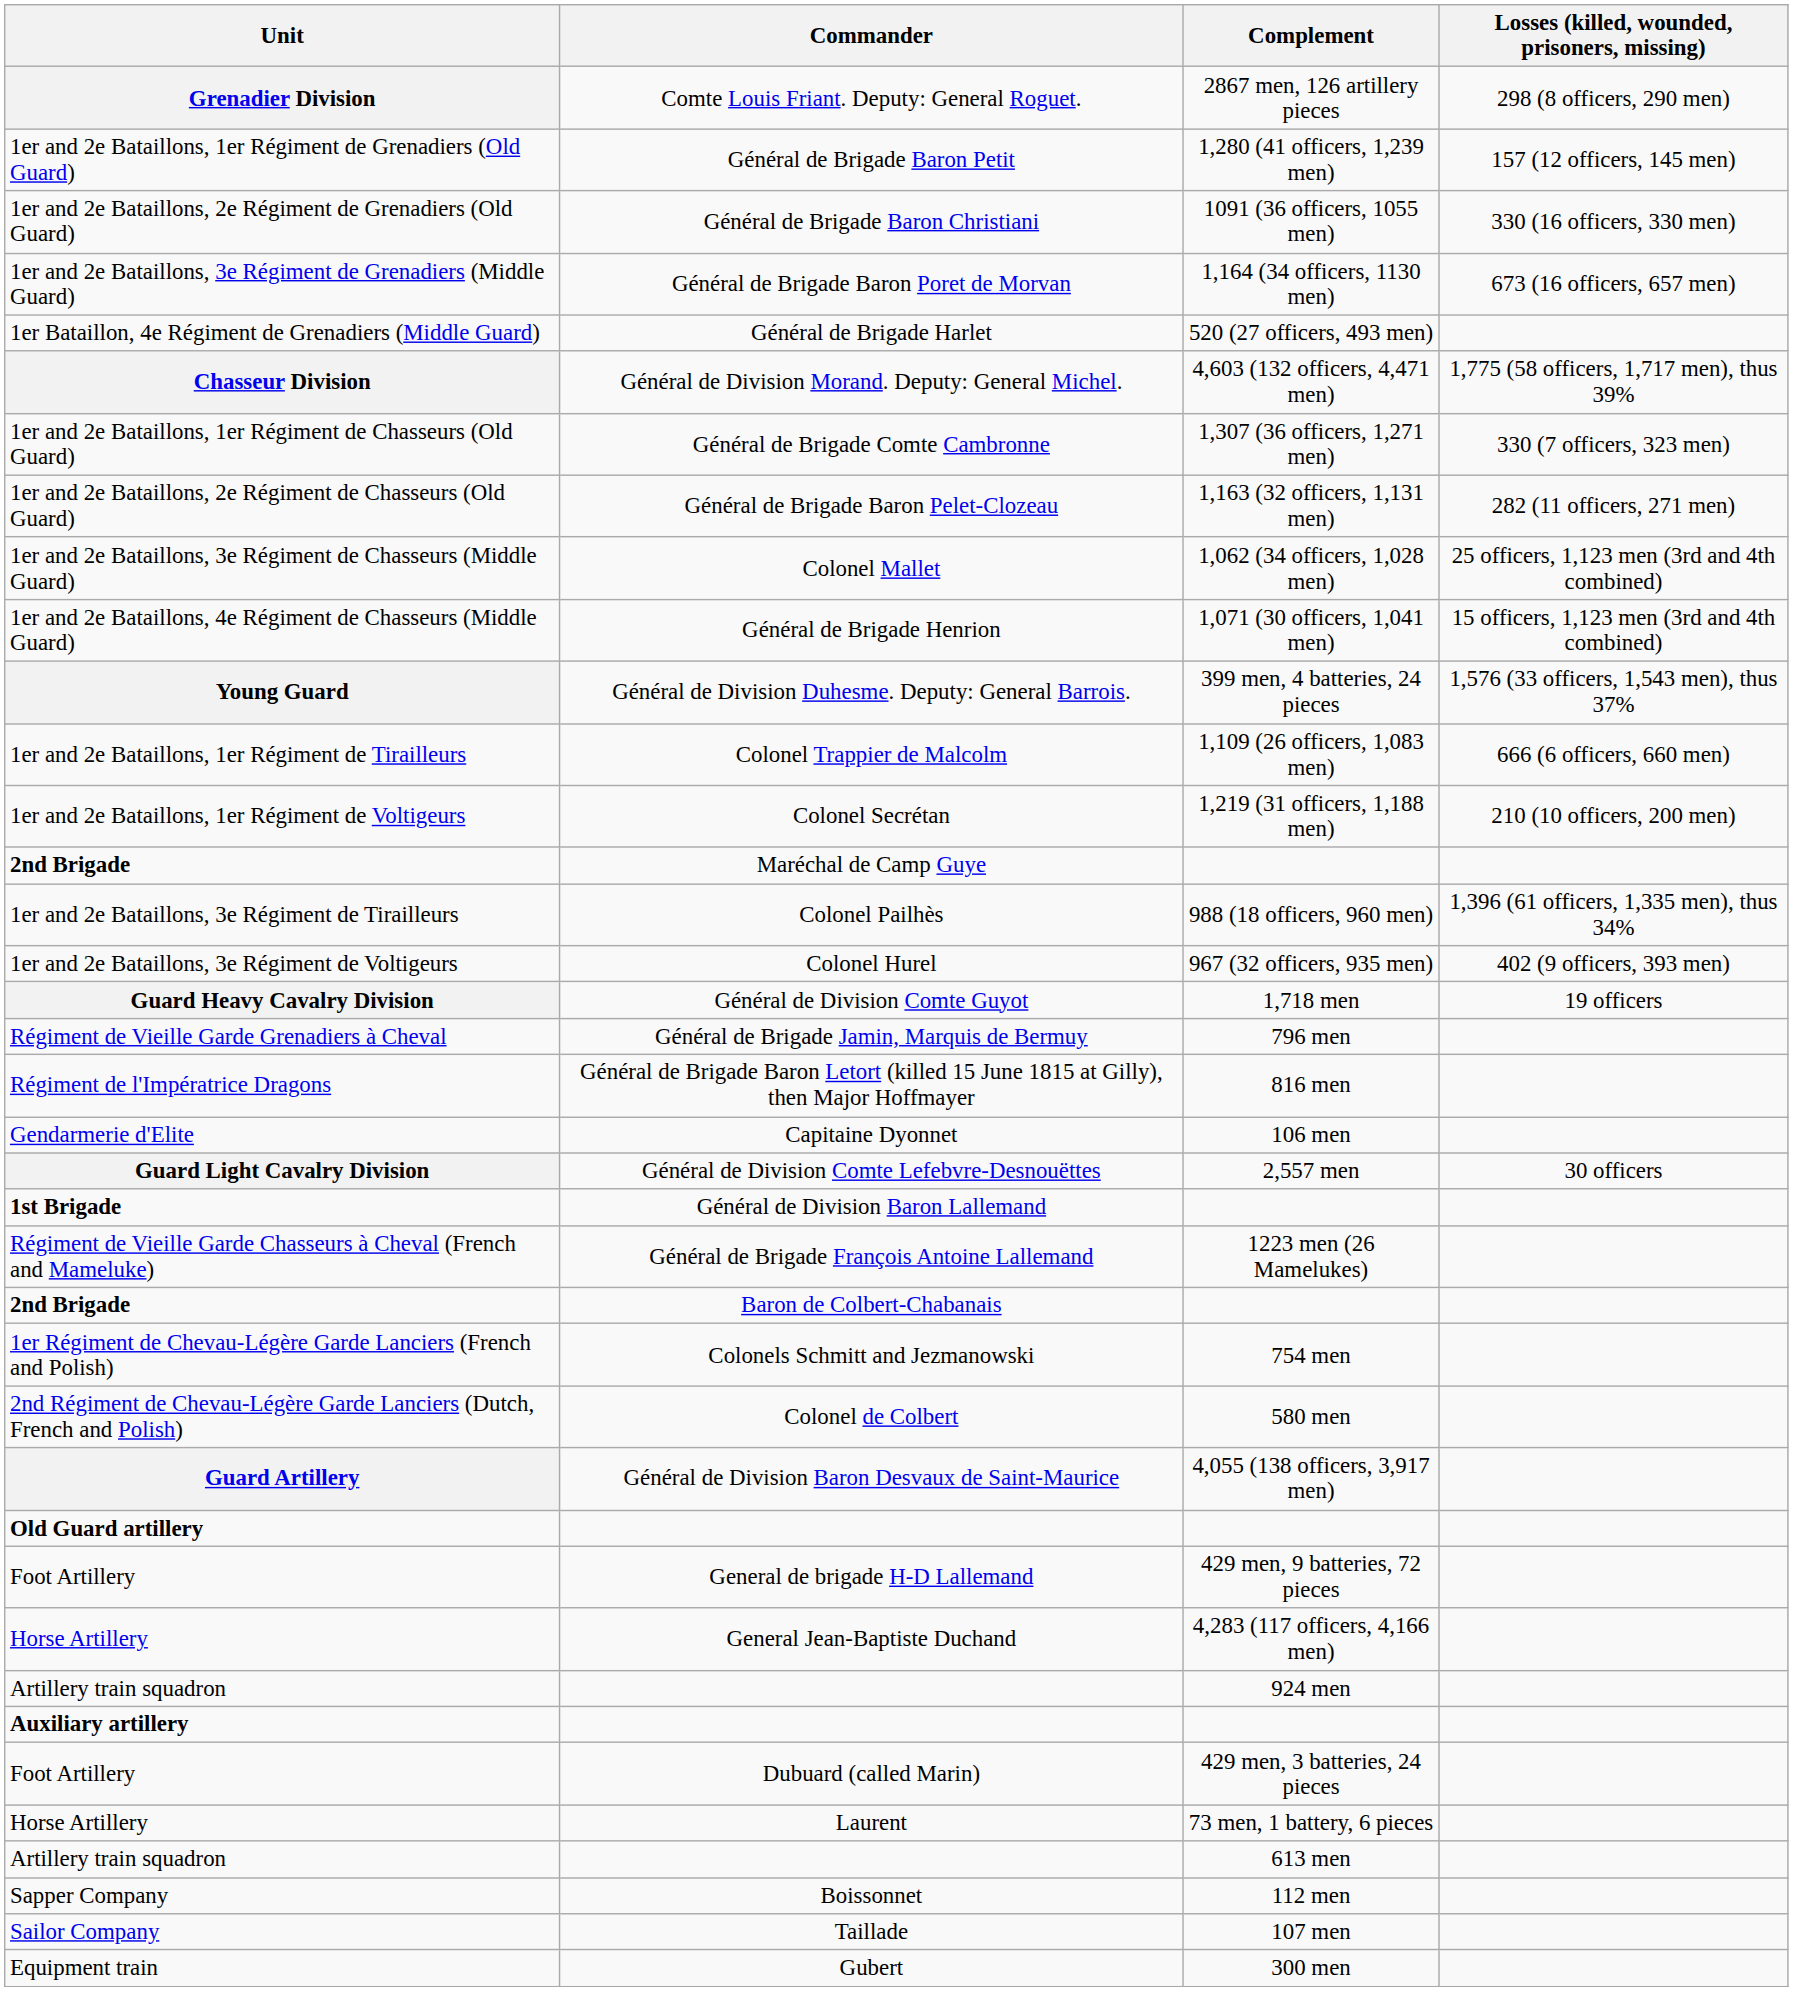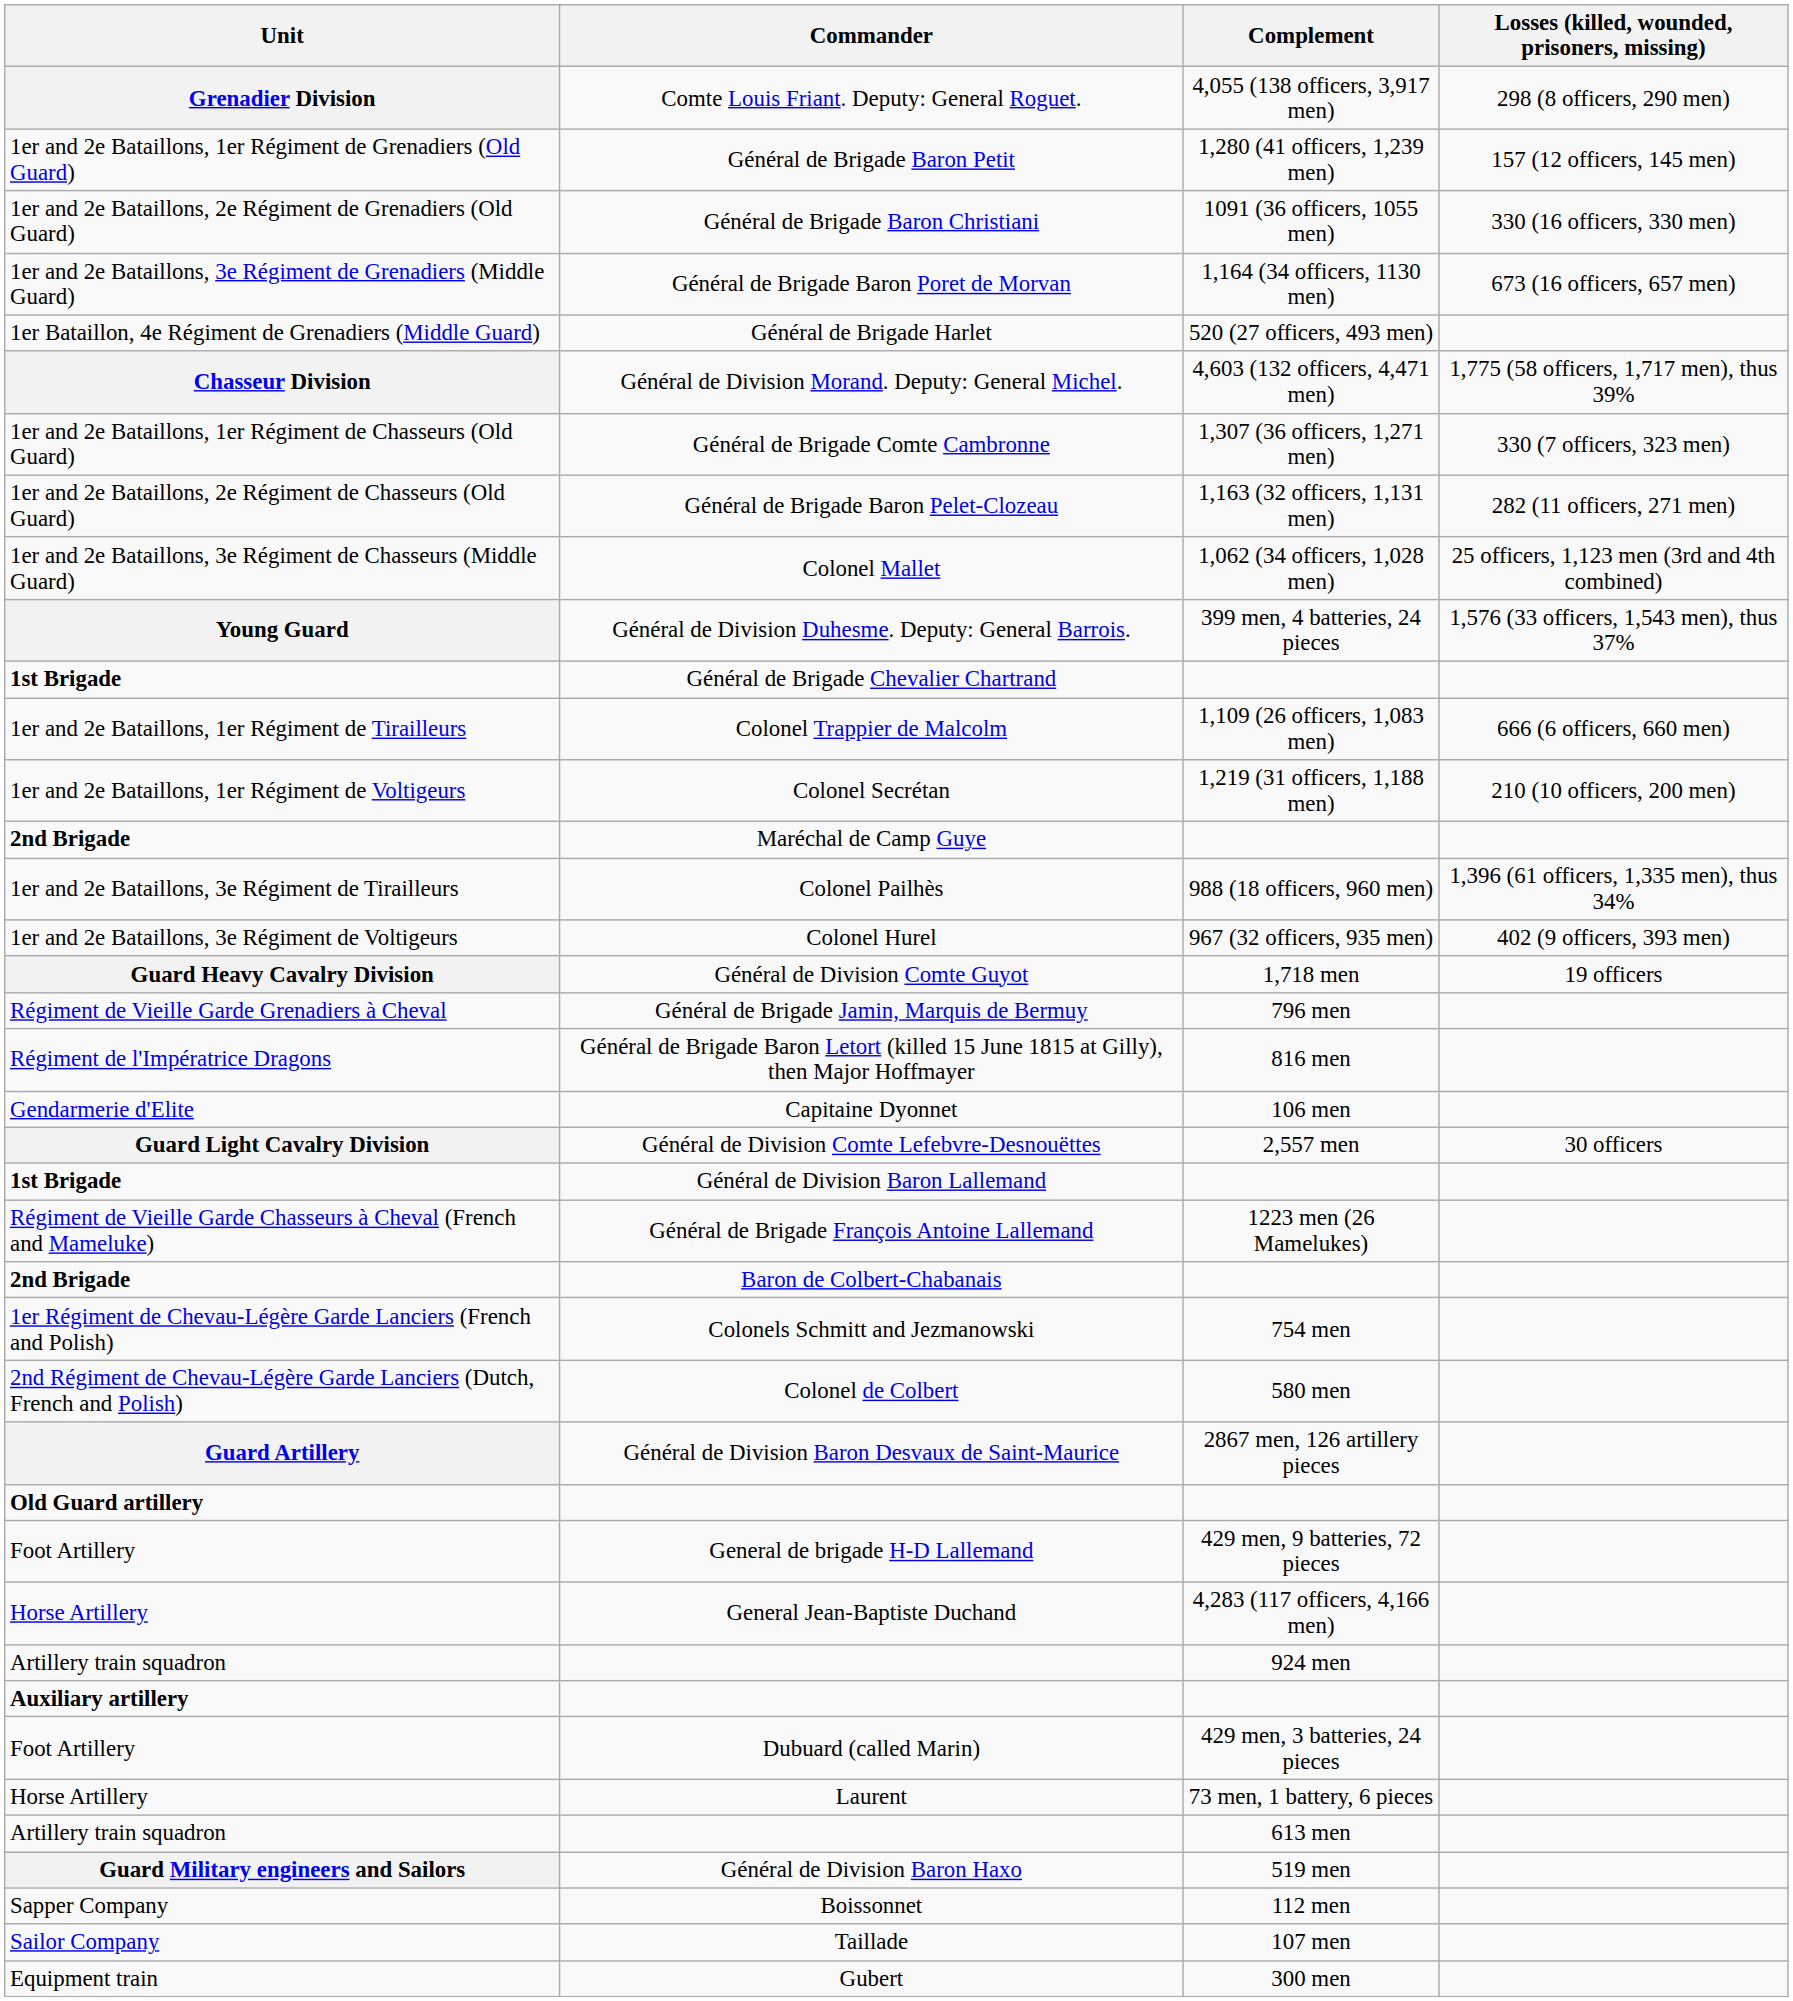(1311, 97) 2867 men, 126 artillery pieces -> (1311, 97) 4,055 (138 officers, 3,917 men)
- row: (273, 630)
+ row: (66, 679)
(1311, 1478) 4,055 (138 officers, 3,917 men) -> (1311, 1452) 2867 men, 126 artillery pieces
+ row: (282, 1869)
